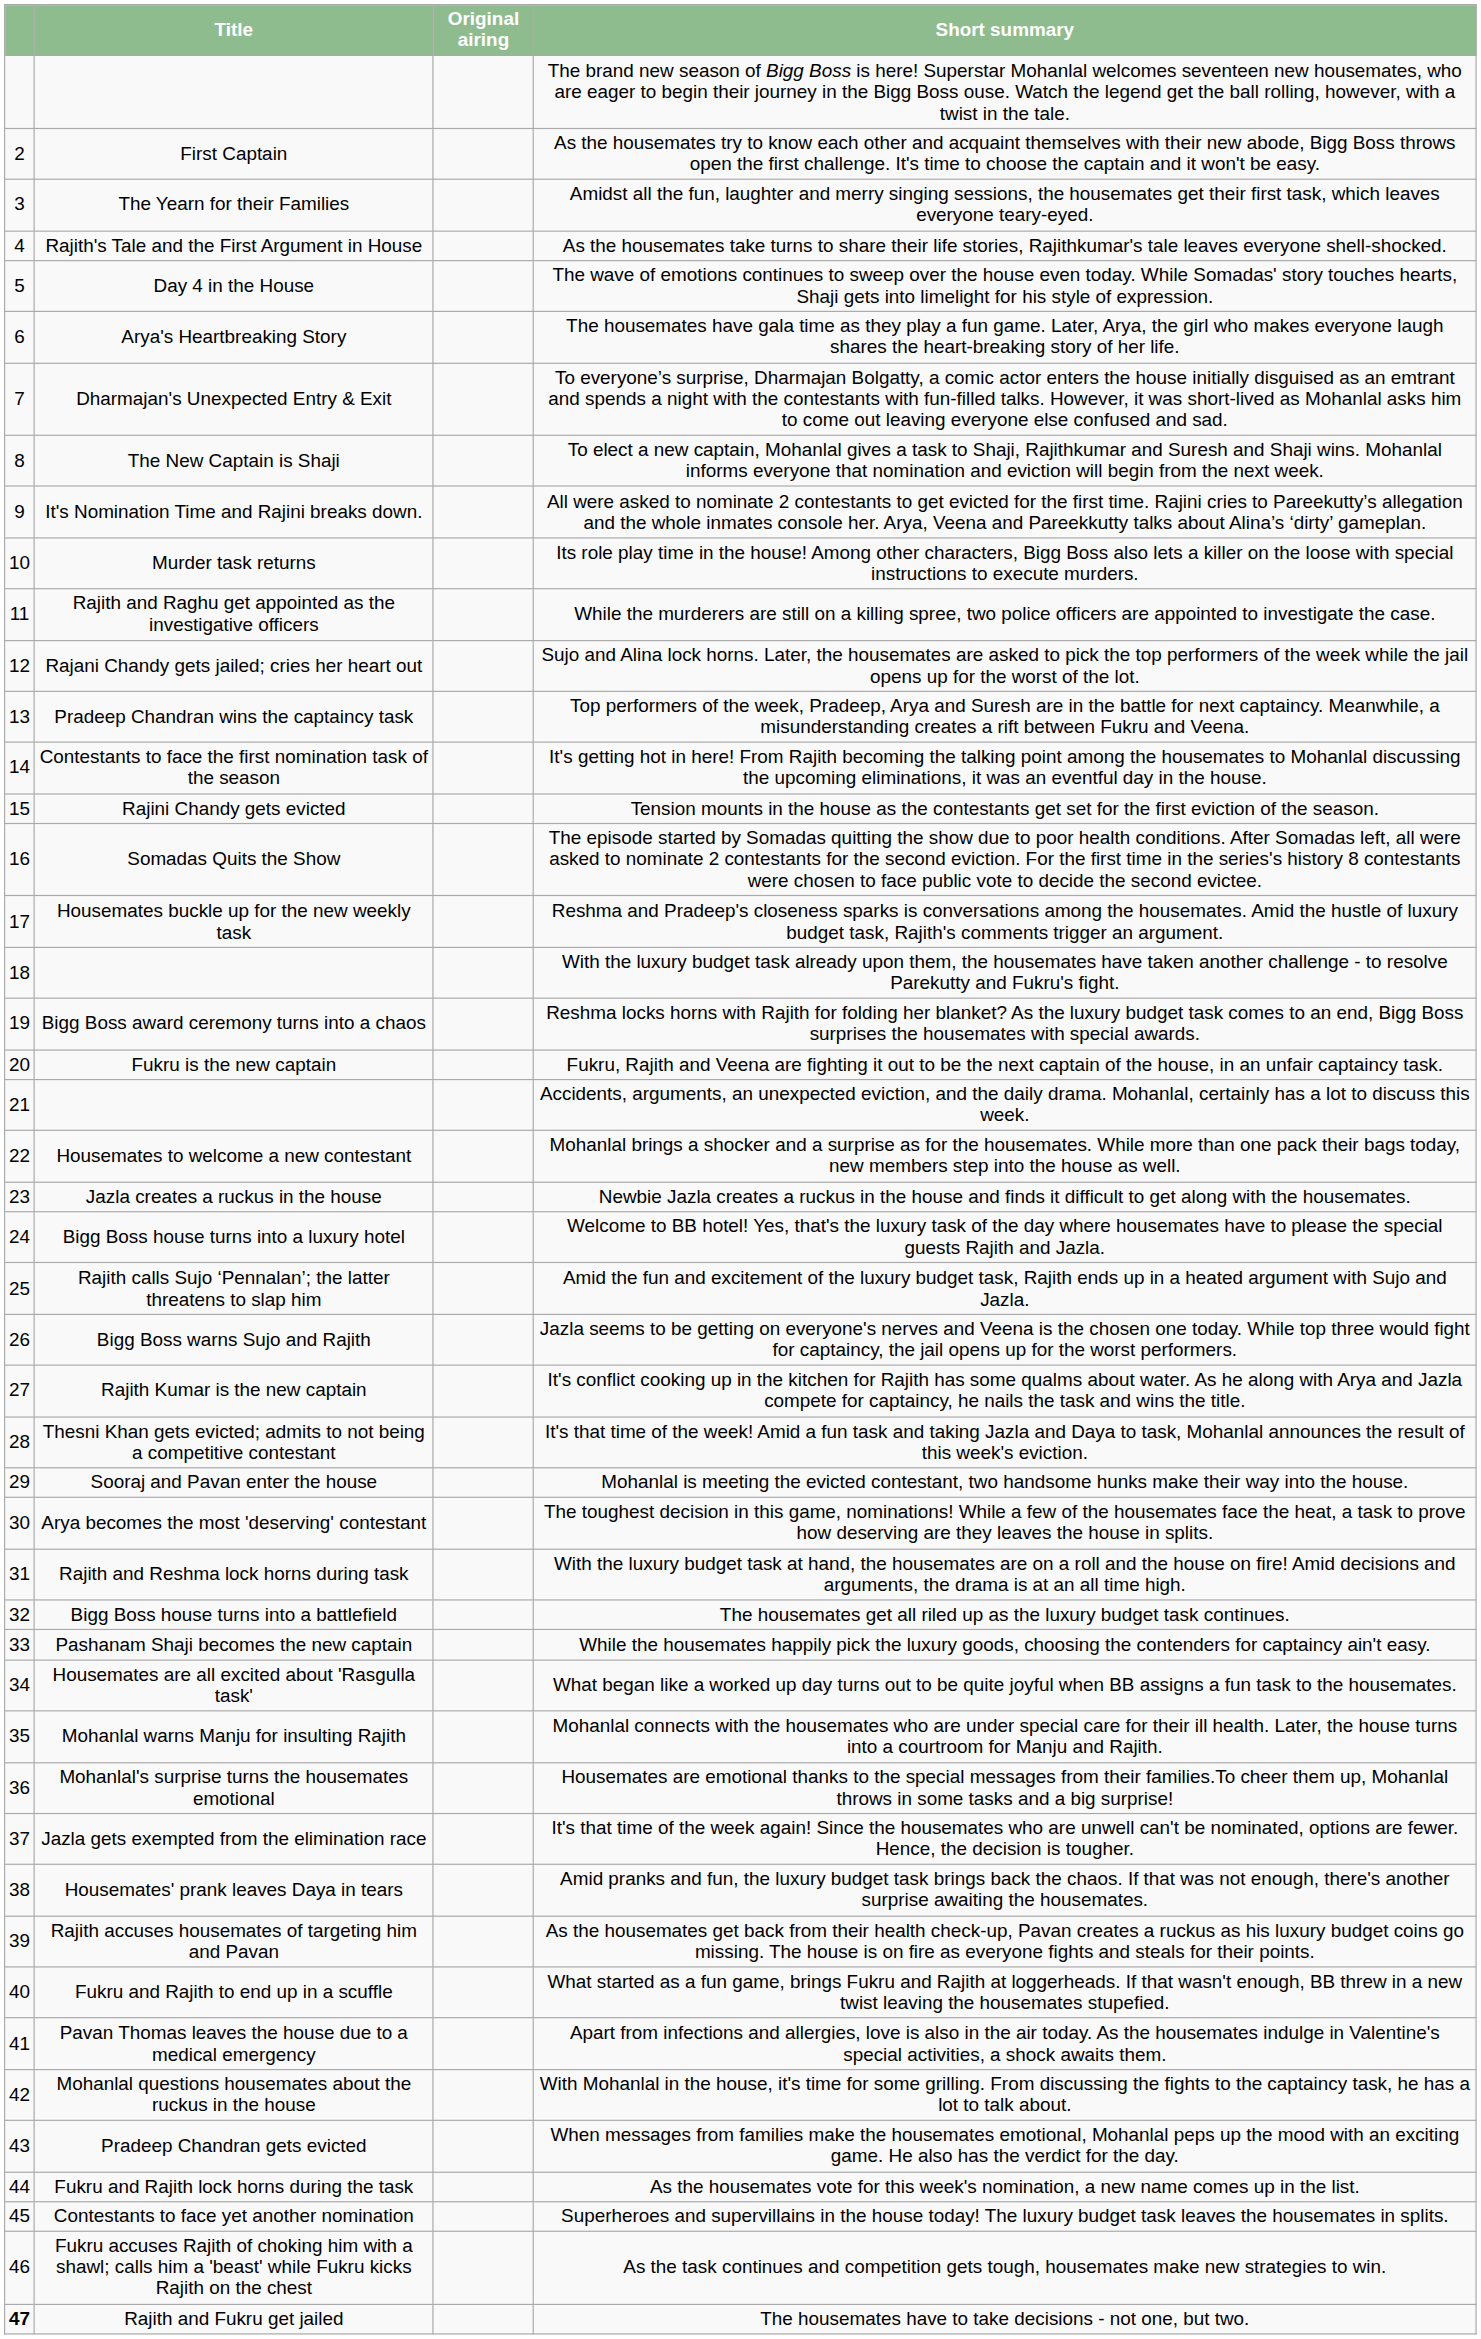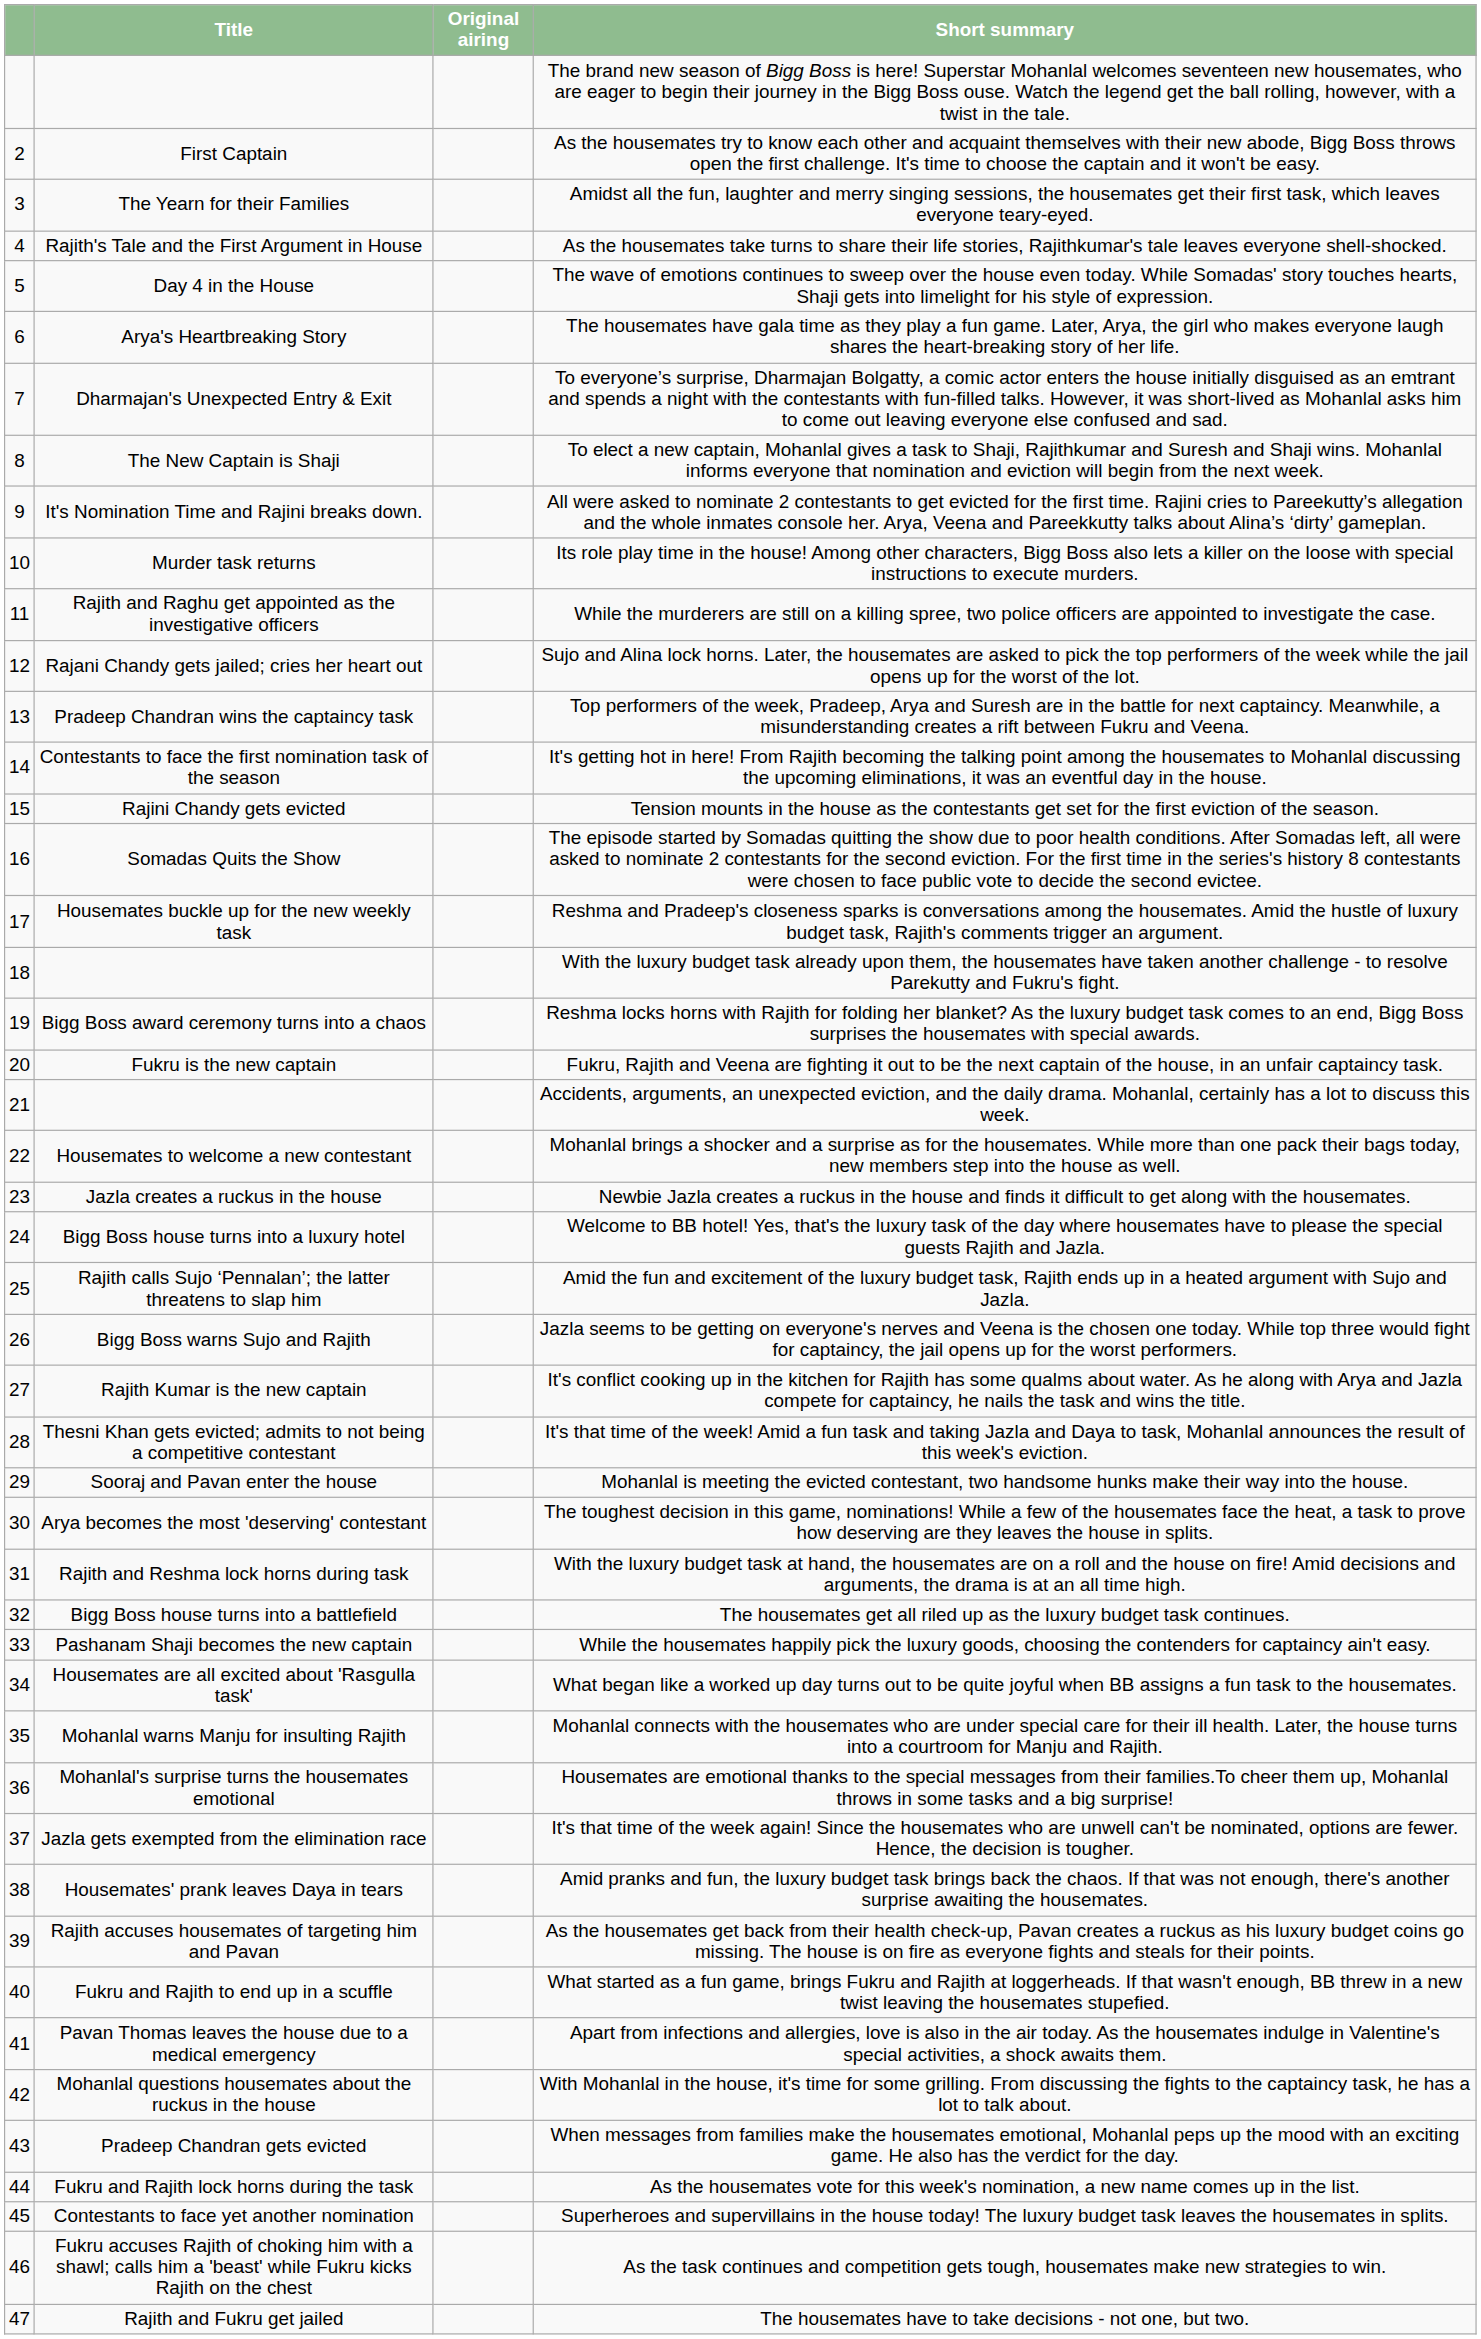(19, 2318) bold -> (19, 2318) normal
